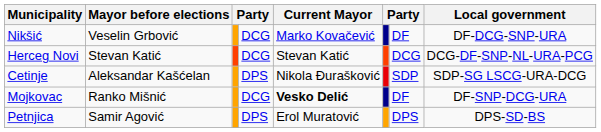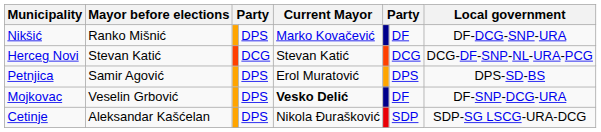(133, 35) Veselin Grbović -> (127, 35) Ranko Mišnić
(256, 35) DCG -> (255, 35) DPS
rows swapped: (28, 76) <-> (30, 117)
(127, 96) Ranko Mišnić -> (133, 96) Veselin Grbović
(256, 96) DCG -> (255, 96) DPS
